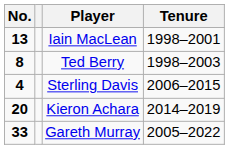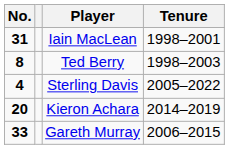(20, 39) 13 -> (20, 39) 31
(184, 86) 2006–2015 -> (184, 86) 2005–2022
(184, 132) 2005–2022 -> (184, 132) 2006–2015
